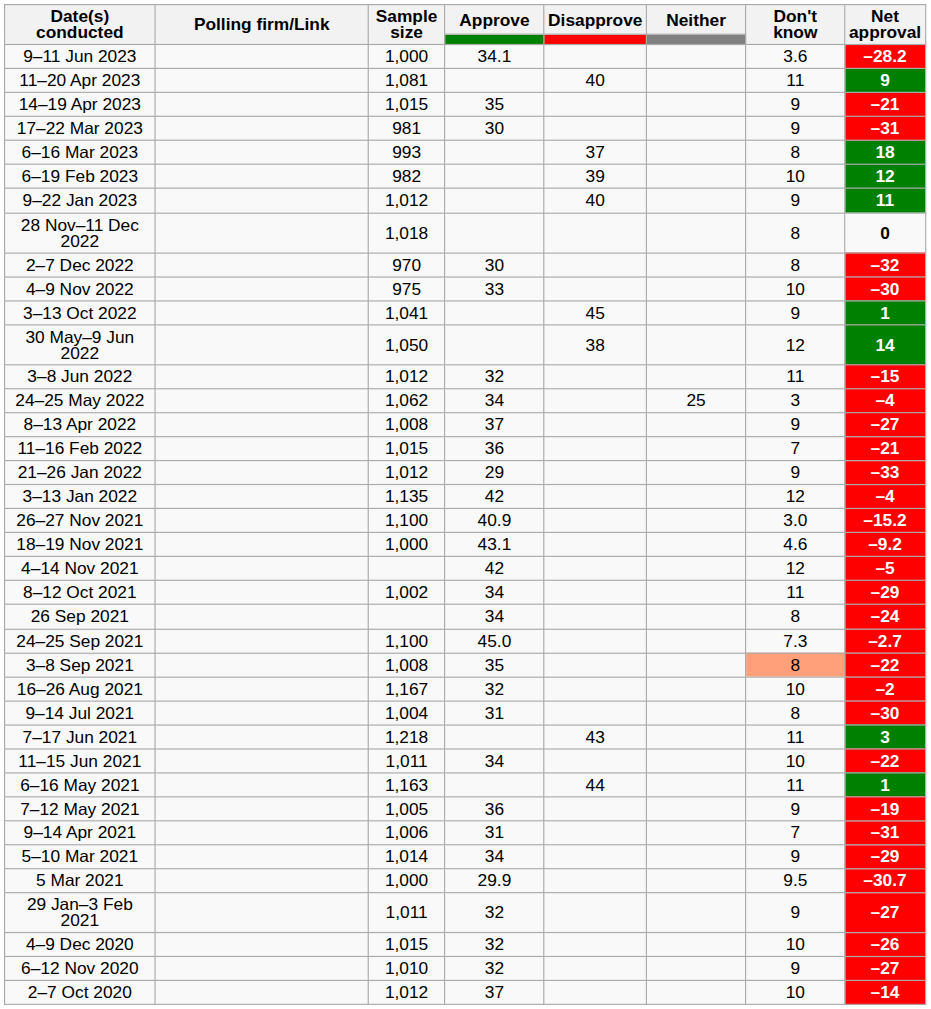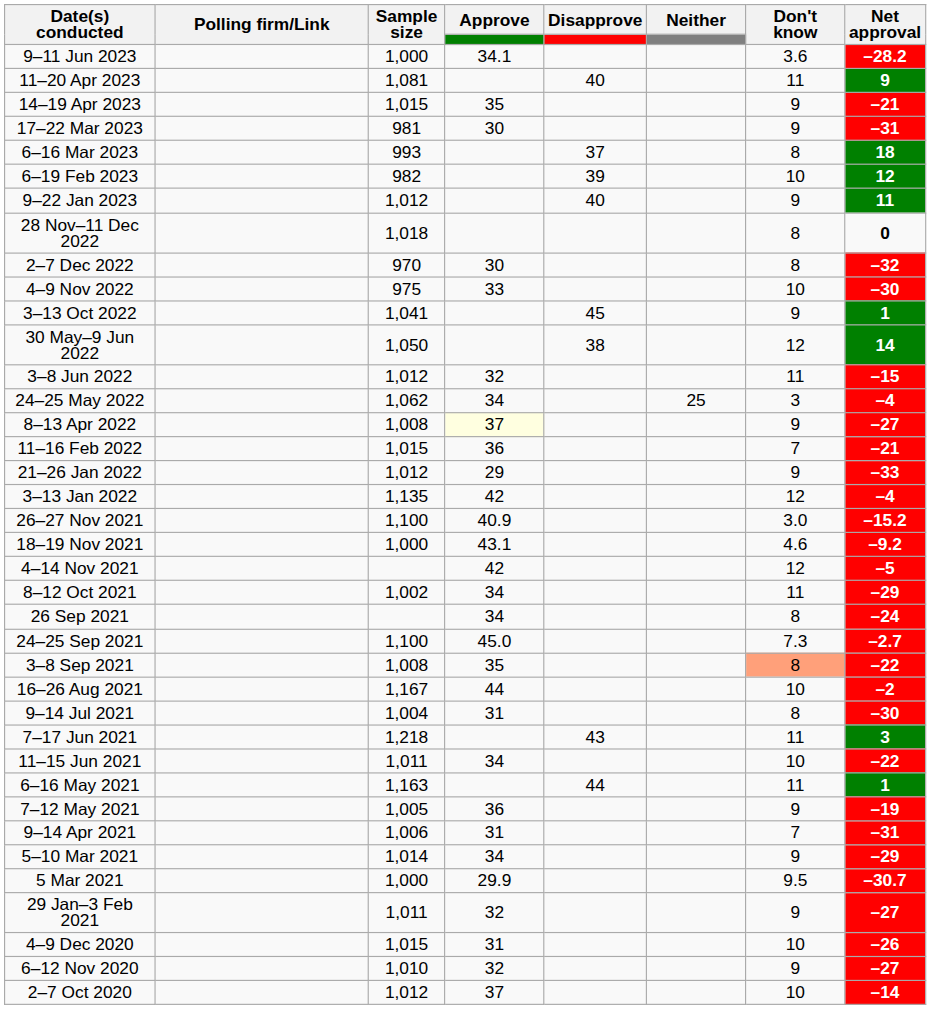(494, 424) no background -> (494, 424) lightyellow background
(494, 688) 32 -> (494, 688) 44
(494, 944) 32 -> (494, 944) 31
